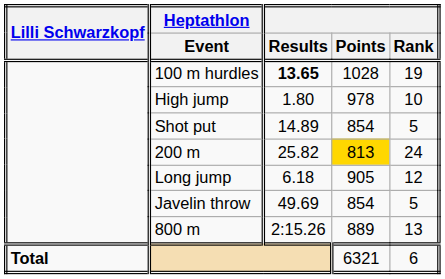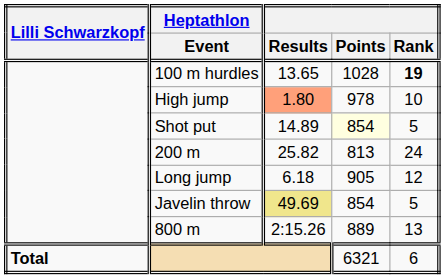(298, 74) bold -> (298, 74) normal
(413, 74) normal -> (413, 74) bold
(298, 100) no background -> (298, 100) lightsalmon background
(361, 126) no background -> (361, 126) lightyellow background
(361, 152) gold background -> (361, 152) no background
(298, 204) no background -> (298, 204) khaki background
